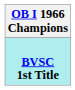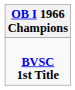(38, 68) paleturquoise background -> (38, 68) no background
